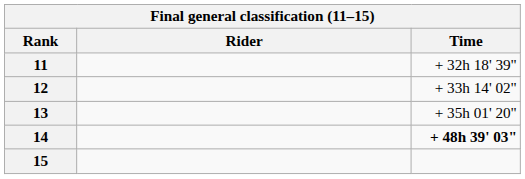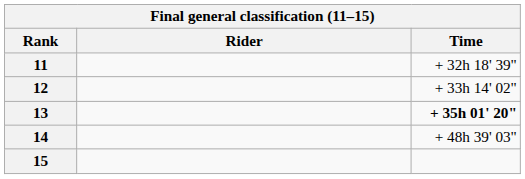(476, 112) normal -> (473, 112) bold
(473, 137) bold -> (476, 137) normal
